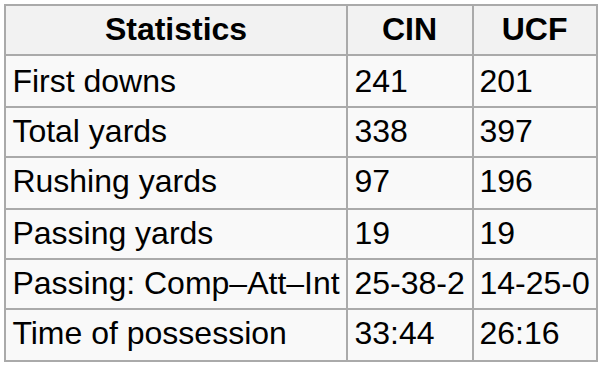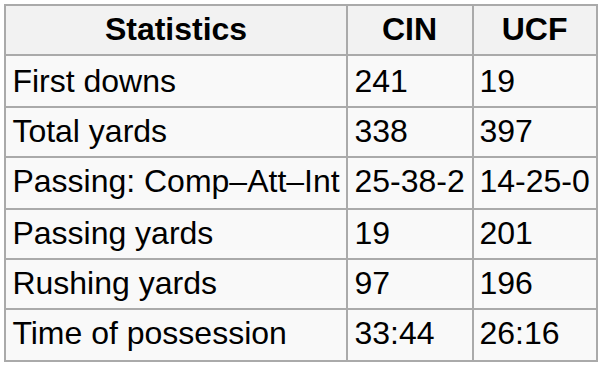(506, 80) 201 -> (497, 80) 19
rows swapped: (115, 182) <-> (176, 283)
(497, 232) 19 -> (506, 232) 201
